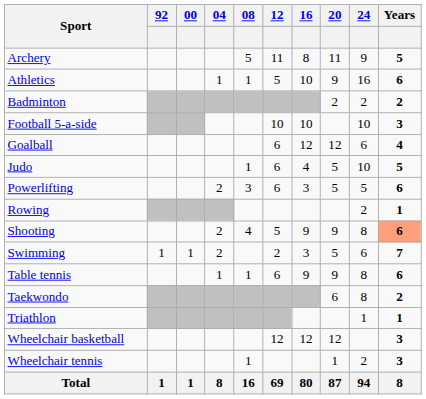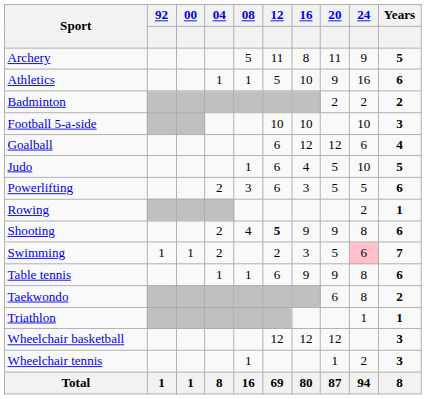(277, 231) normal -> (277, 231) bold
(400, 231) lightsalmon background -> (400, 231) no background
(364, 253) no background -> (364, 253) pink background
